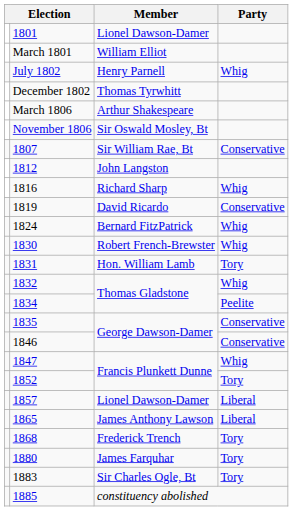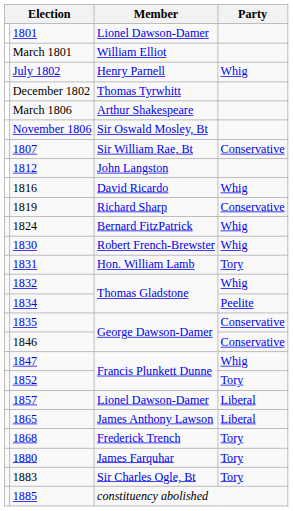(132, 187) Richard Sharp -> (133, 187) David Ricardo
(133, 206) David Ricardo -> (132, 206) Richard Sharp
